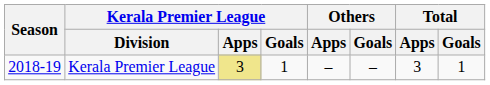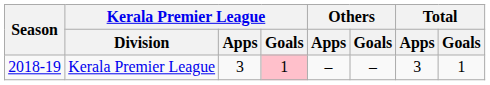(240, 67) khaki background -> (240, 67) no background
(284, 67) no background -> (284, 67) pink background
